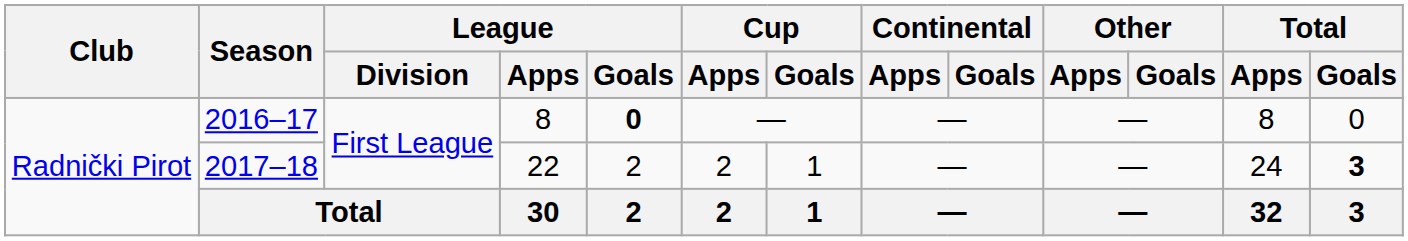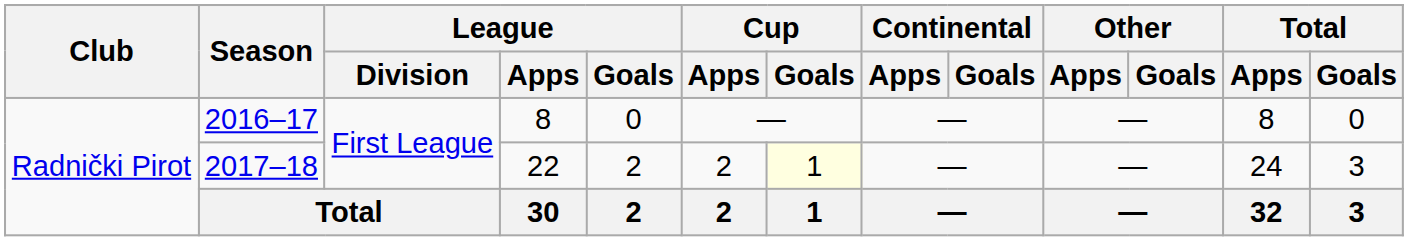(634, 120) bold -> (634, 120) normal
(814, 166) no background -> (814, 166) lightyellow background
(1357, 166) bold -> (1357, 166) normal
